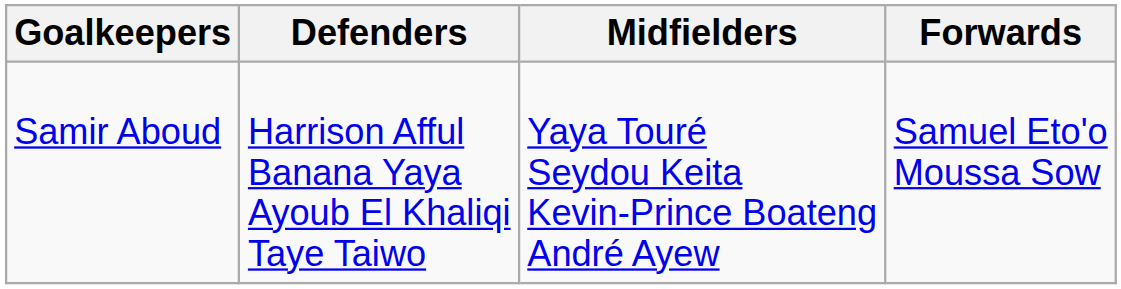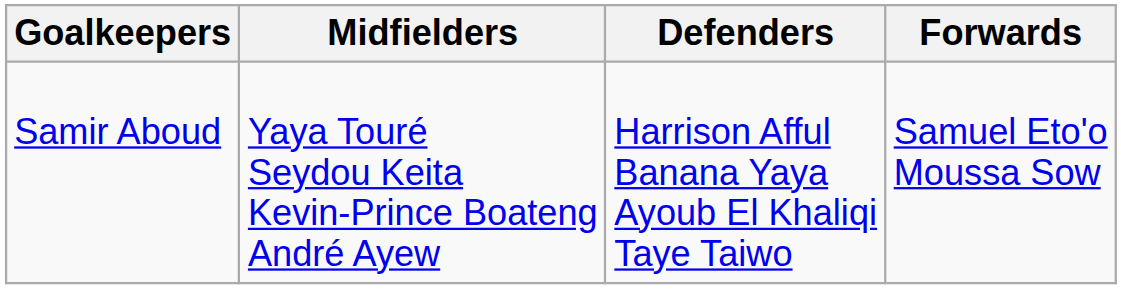columns swapped: (379, 33) <-> (702, 33)
